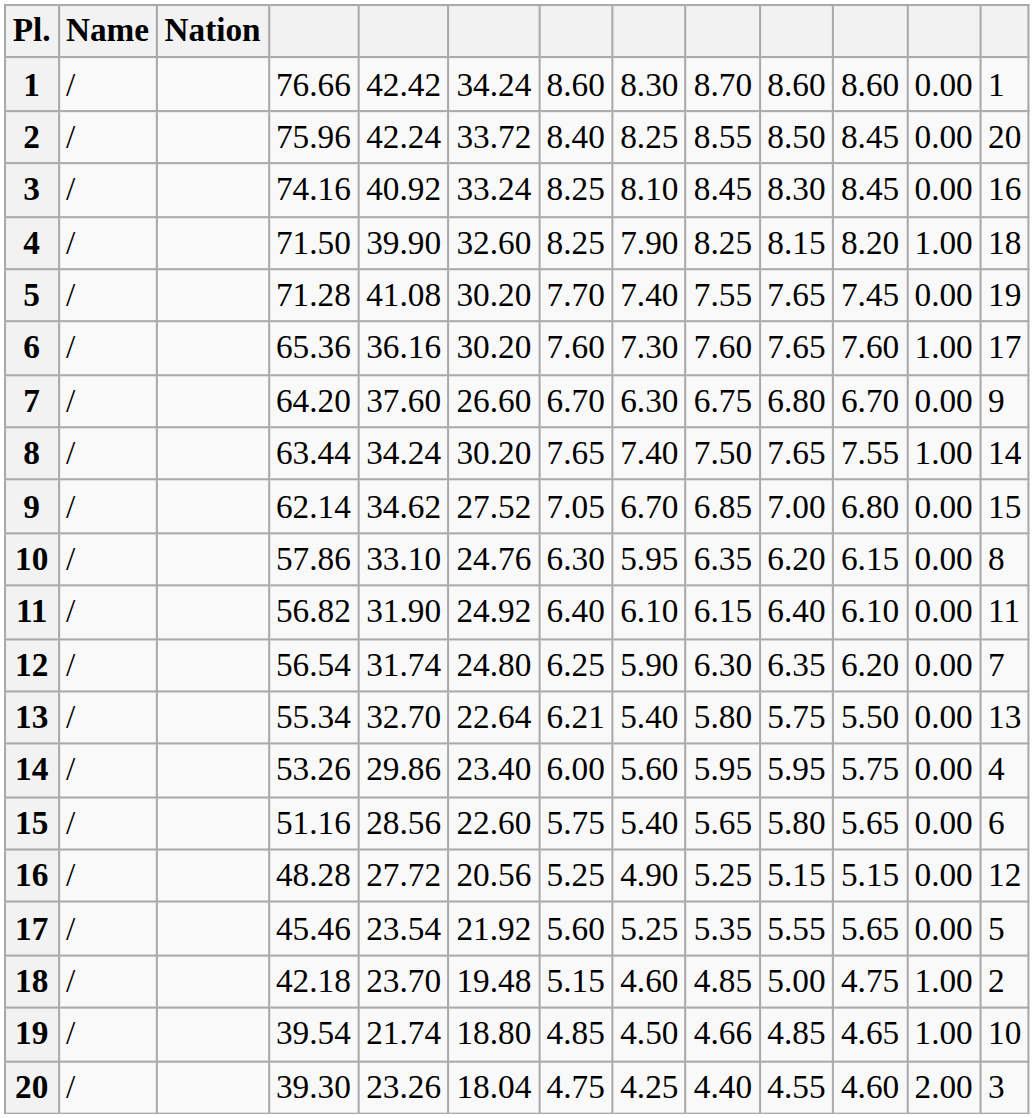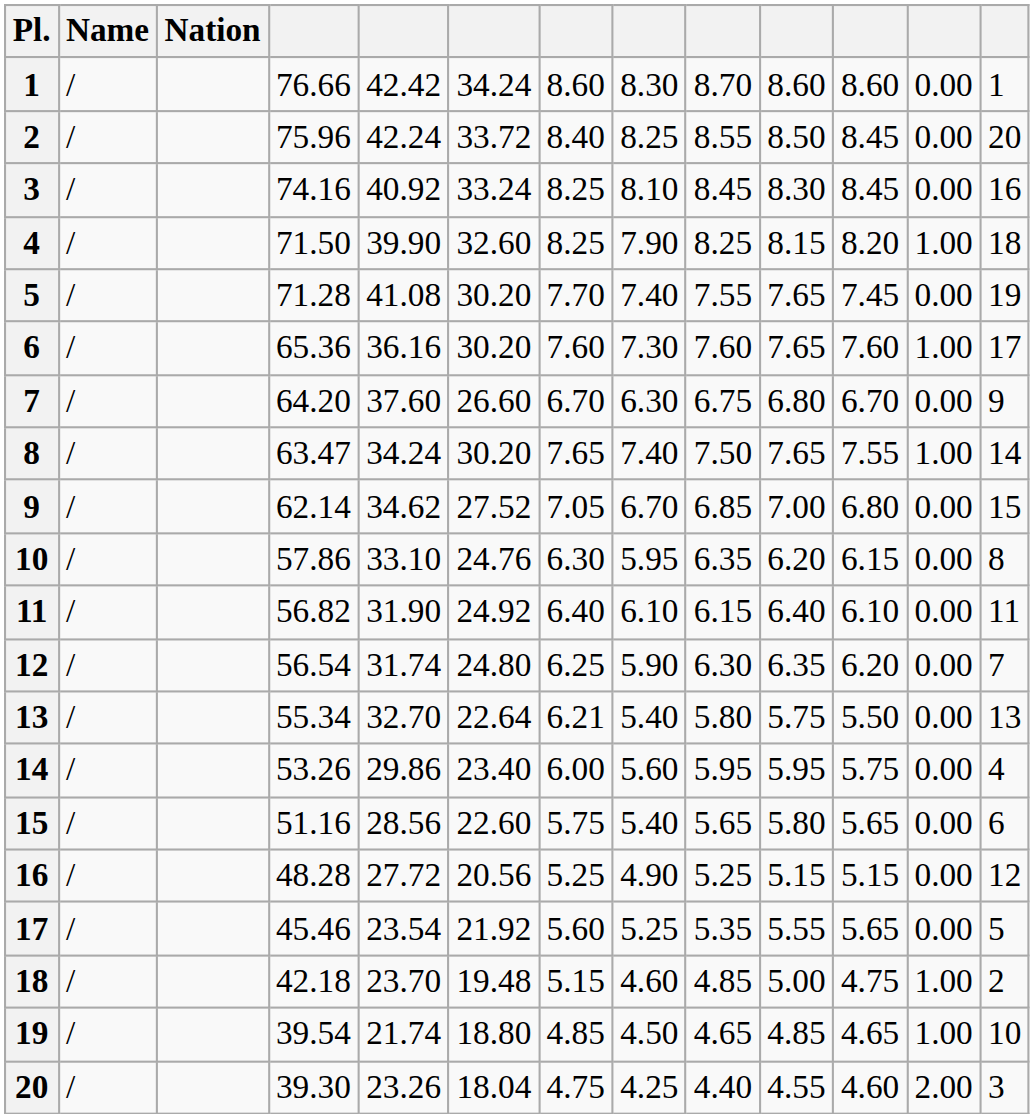(313, 453) 63.44 -> (313, 453) 63.47
(723, 1033) 4.66 -> (723, 1033) 4.65
